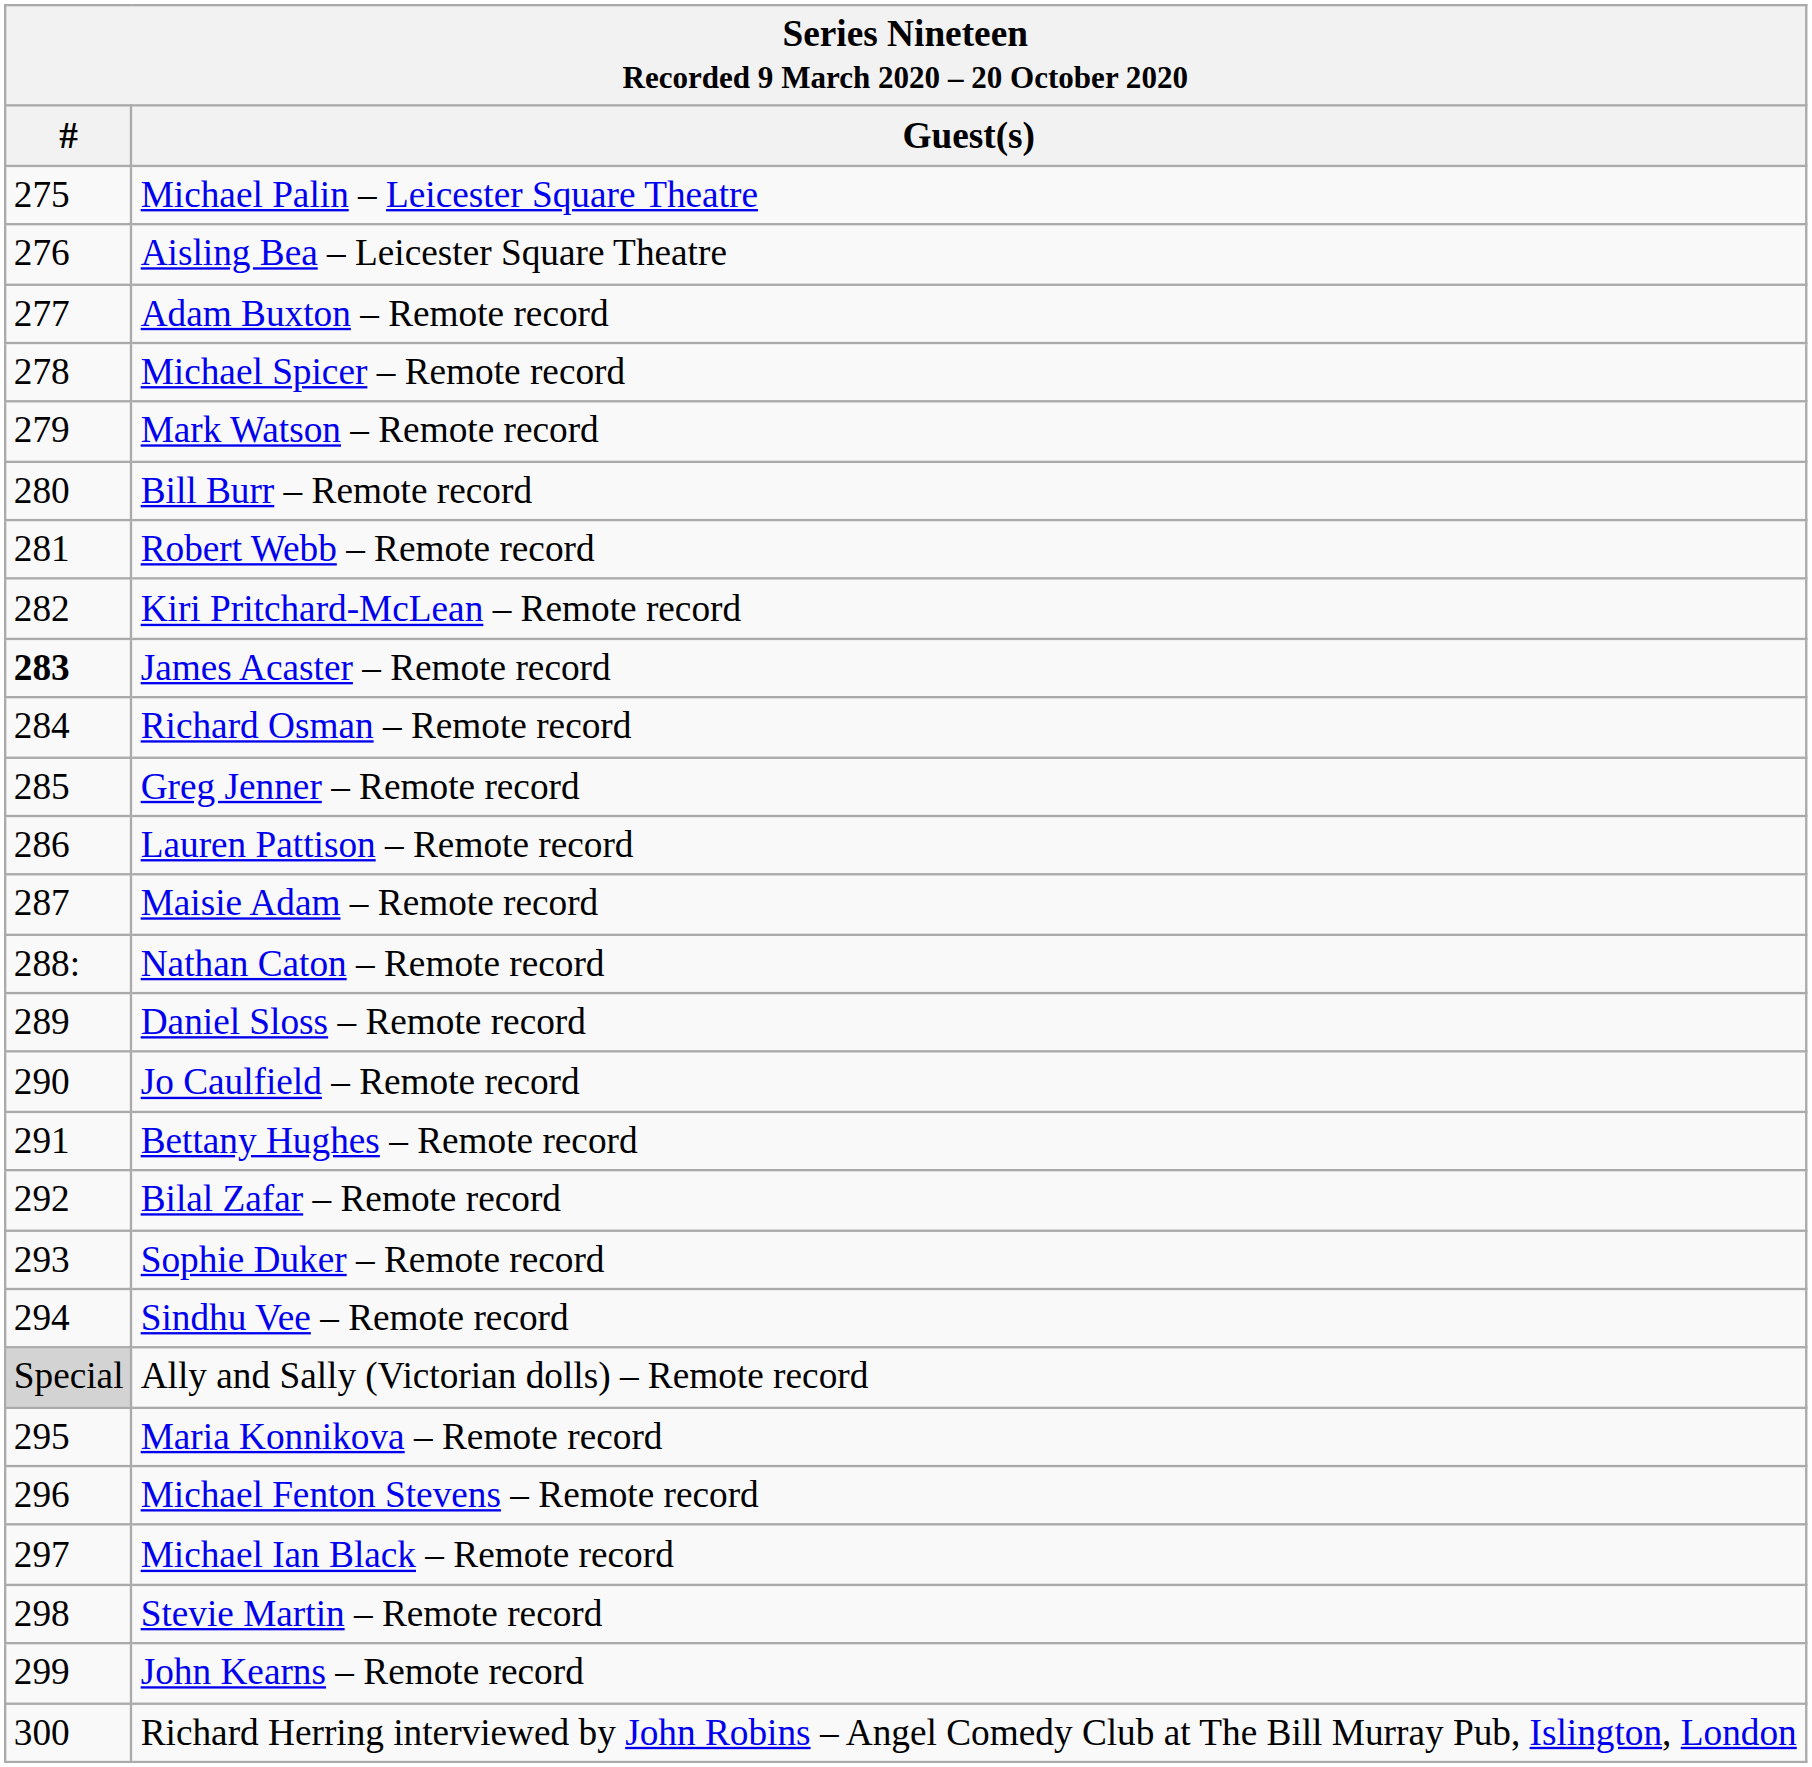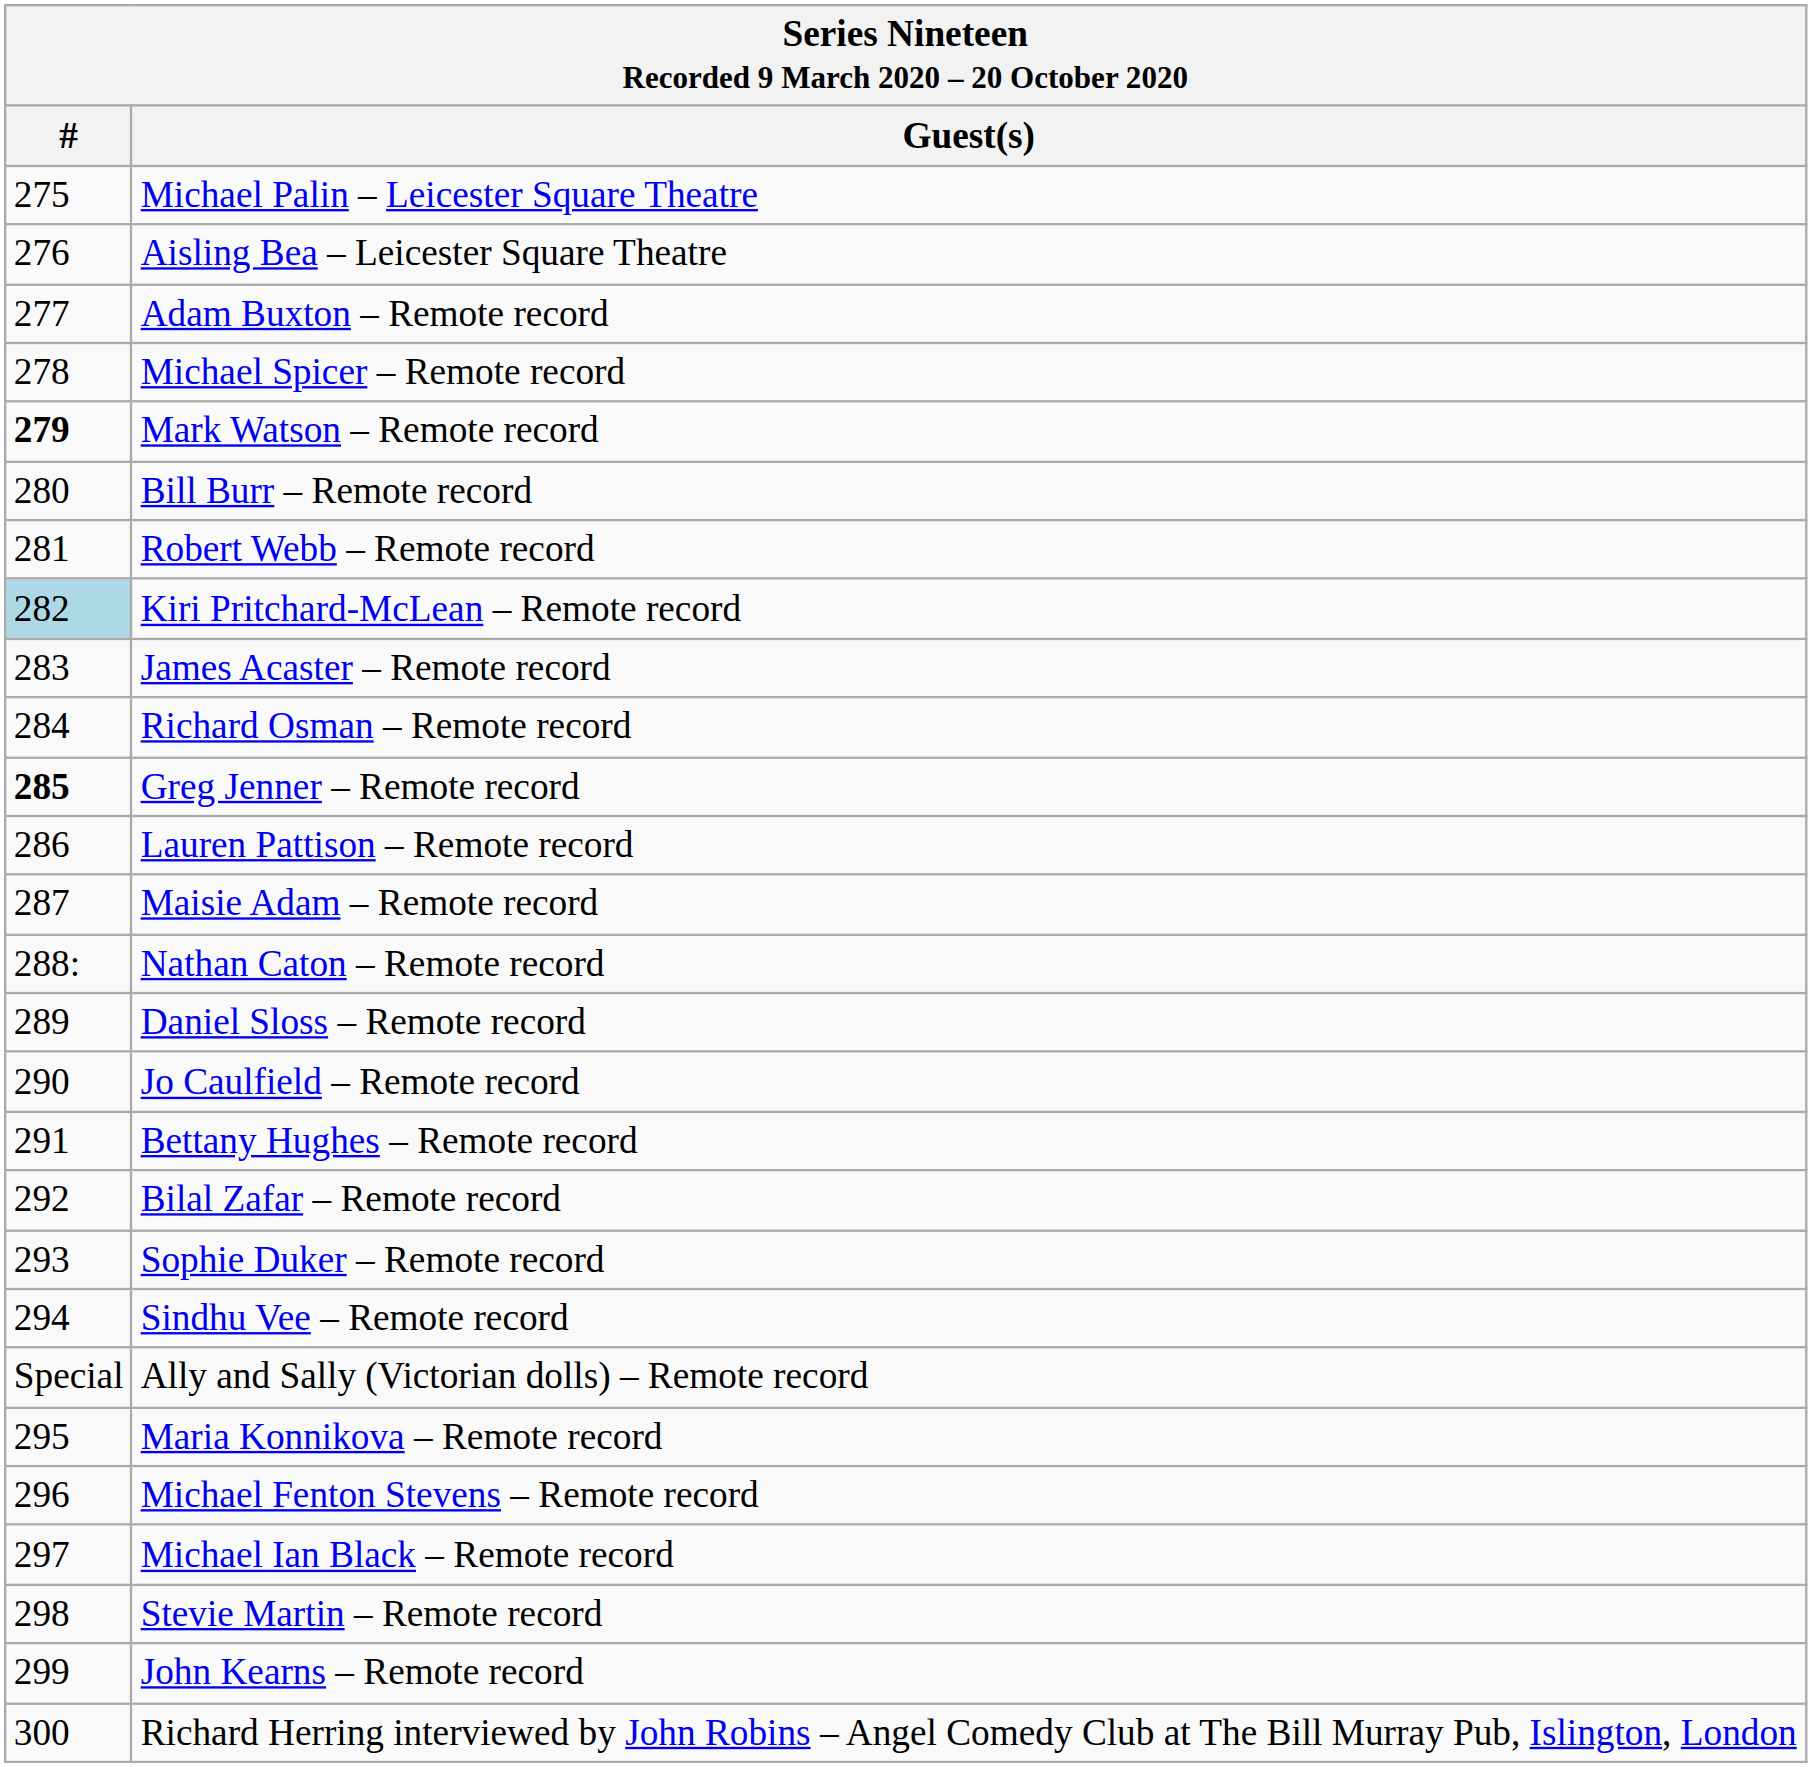(42, 430) normal -> (42, 430) bold
(42, 608) no background -> (42, 608) lightblue background
(42, 667) bold -> (42, 667) normal
(42, 785) normal -> (42, 785) bold
(69, 1376) lightgrey background -> (69, 1376) no background
